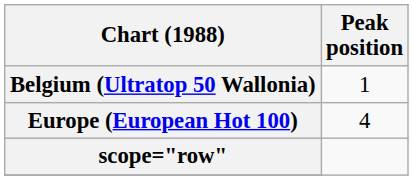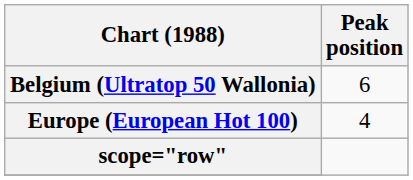(365, 84) 1 -> (365, 84) 6
